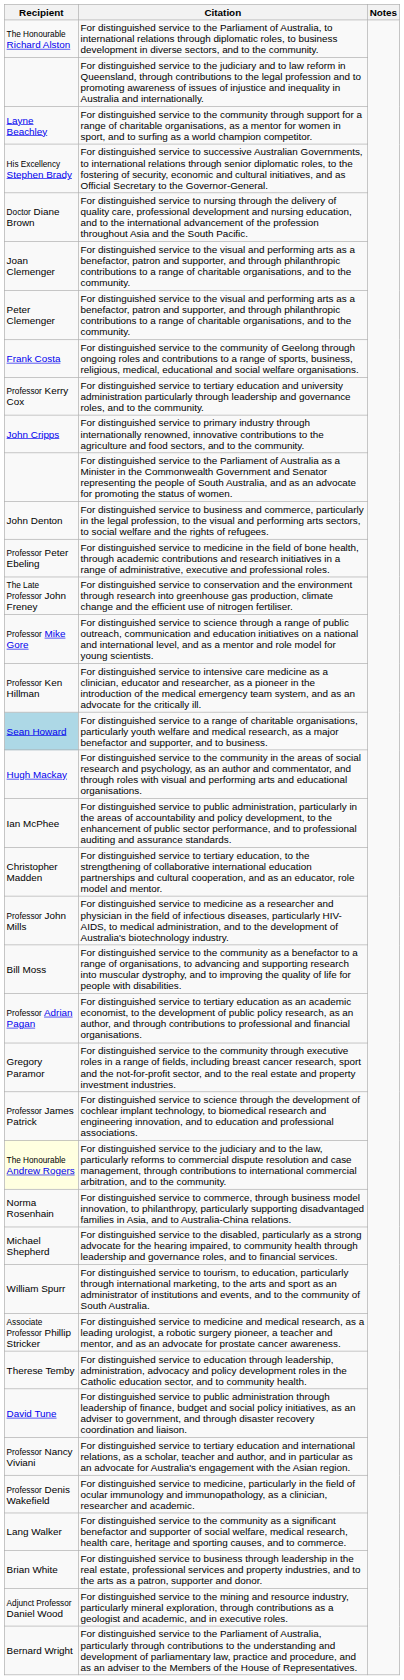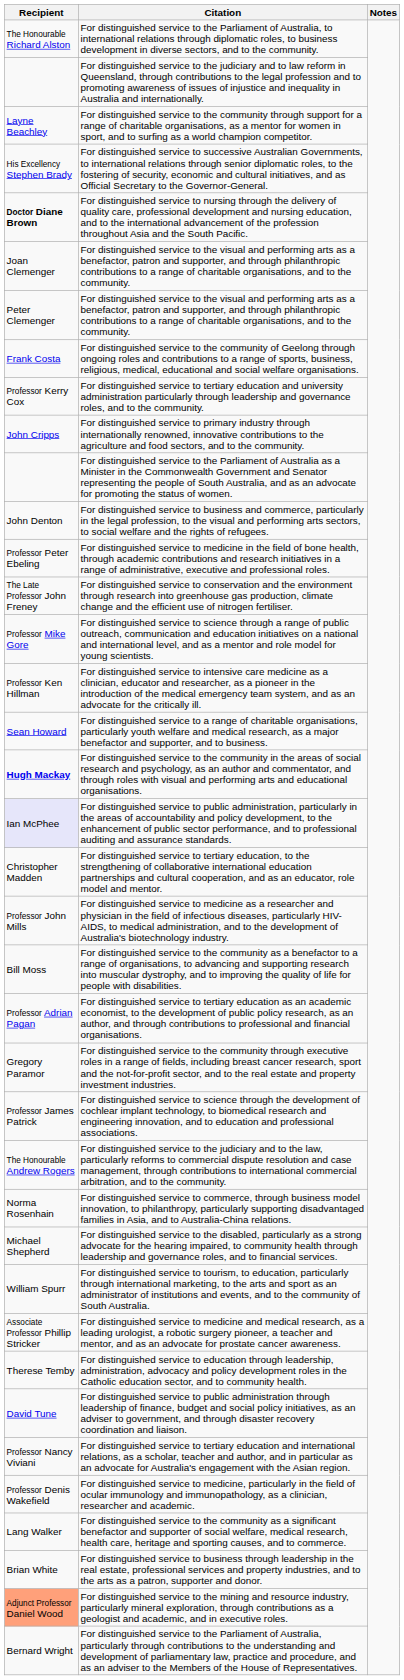(33, 218) normal -> (35, 218) bold
(37, 731) lightblue background -> (37, 731) no background
(37, 775) normal -> (38, 775) bold
(33, 823) no background -> (33, 823) lavender background
(41, 1166) lightyellow background -> (41, 1166) no background
(39, 1609) no background -> (39, 1609) lightsalmon background
